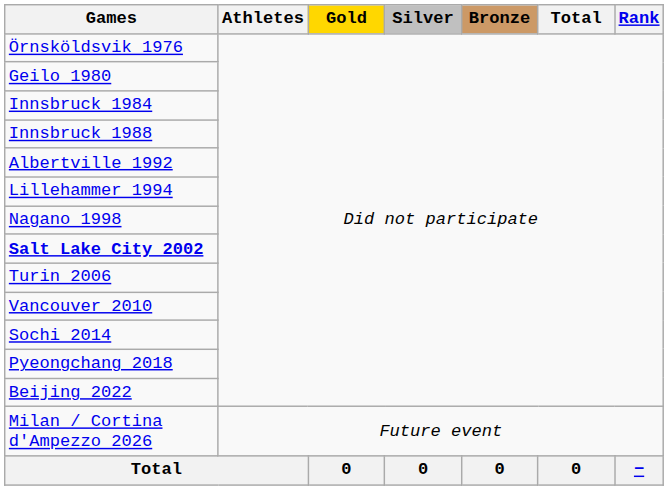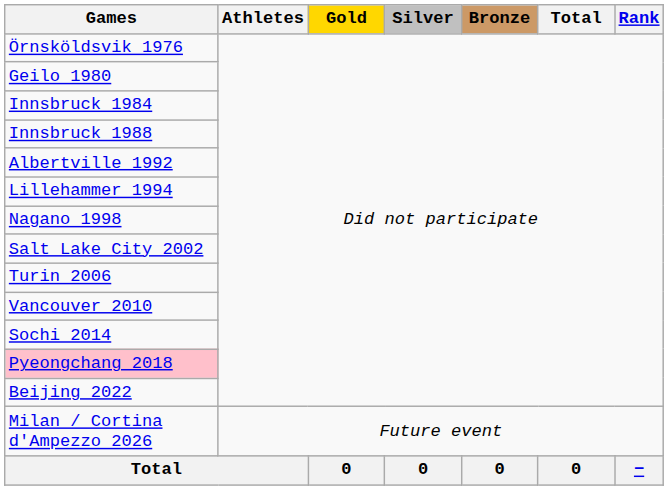(106, 248) bold -> (106, 248) normal
(91, 363) no background -> (91, 363) pink background
